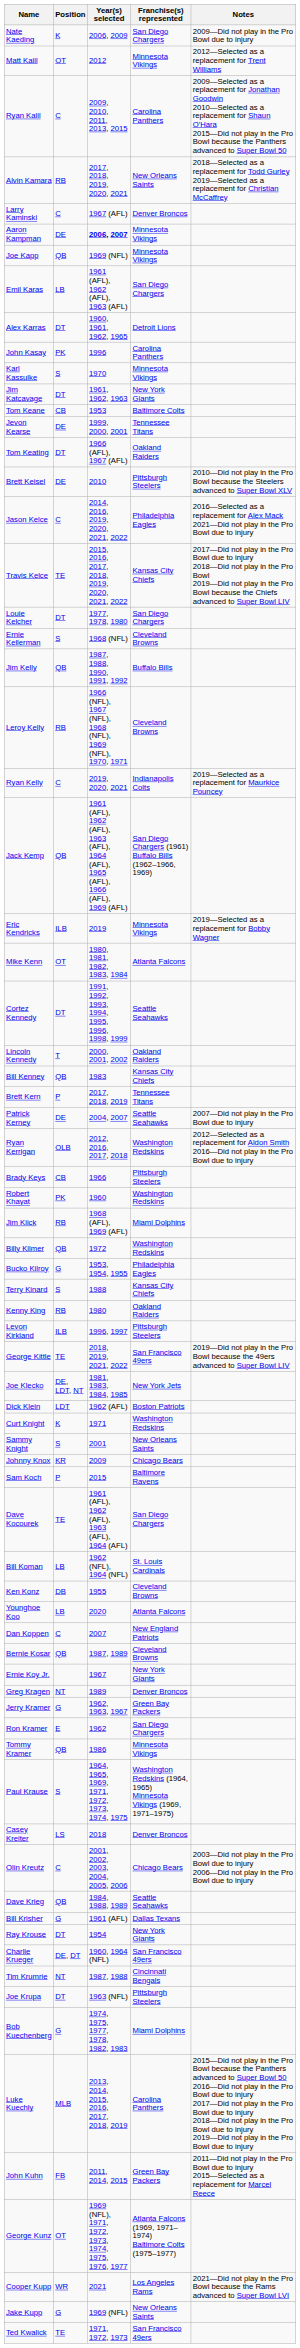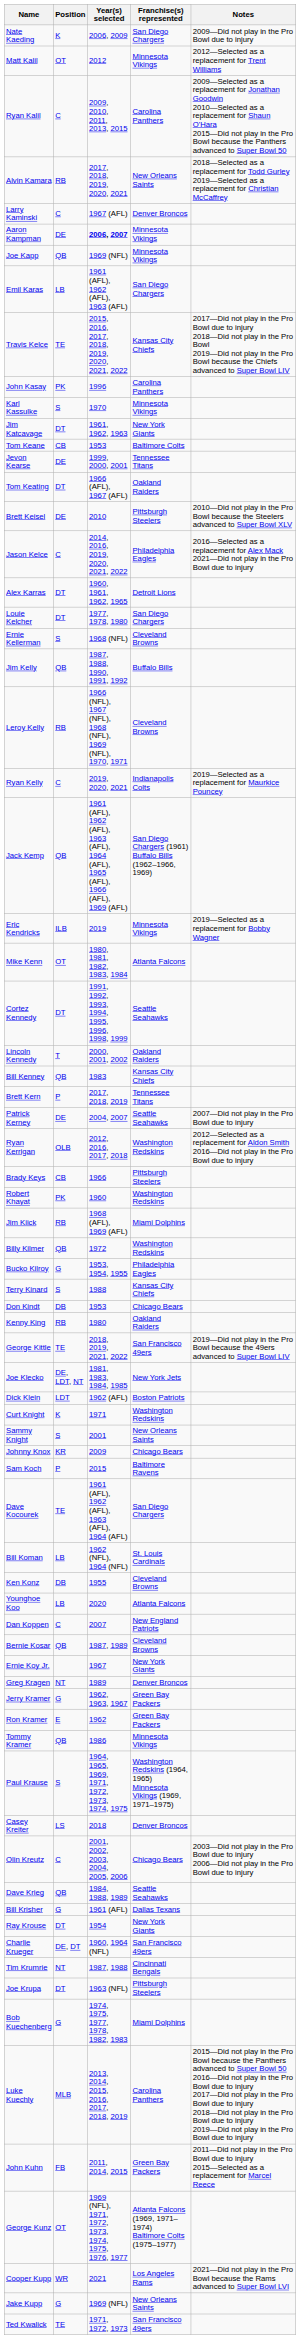rows swapped: (26, 327) <-> (27, 575)
+ row: (23, 1306)
- row: (20, 1331)
(150, 1728) San Diego Chargers -> (151, 1720) Green Bay Packers
